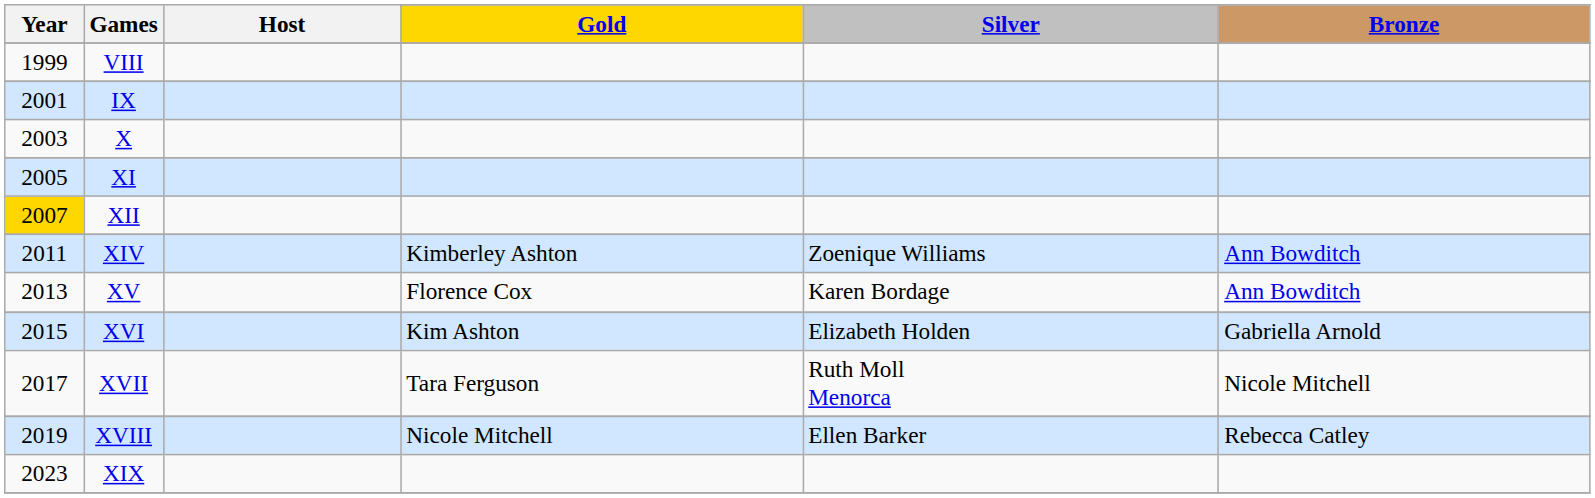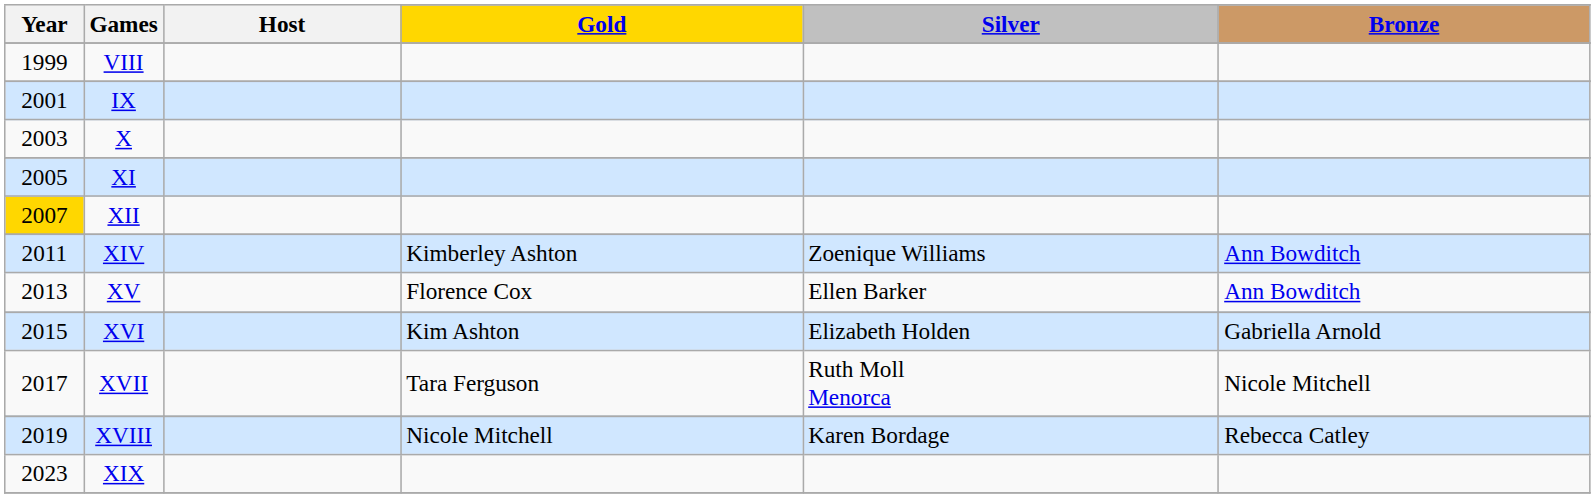(879, 292) Karen Bordage -> (867, 292) Ellen Barker
(867, 434) Ellen Barker -> (879, 434) Karen Bordage
